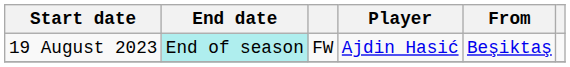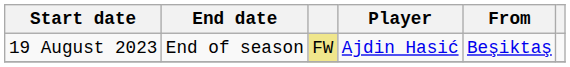(235, 48) paleturquoise background -> (235, 48) no background
(323, 48) no background -> (323, 48) khaki background
